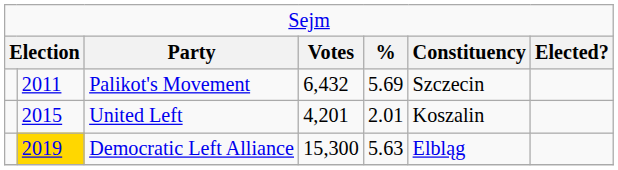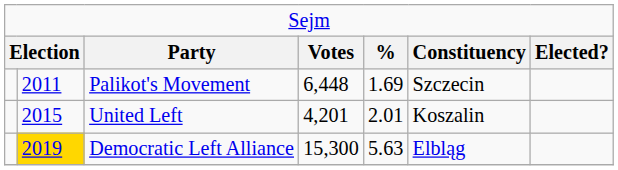(326, 84) 6,432 -> (326, 84) 6,448
(386, 84) 5.69 -> (386, 84) 1.69
